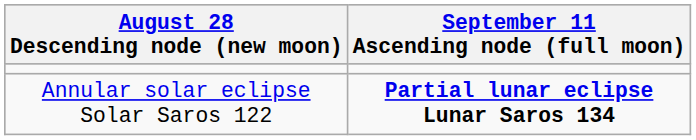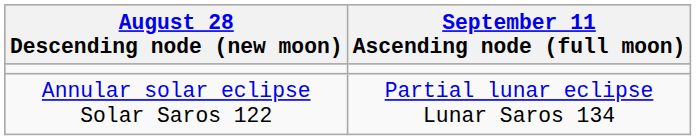(519, 104) bold -> (519, 104) normal
